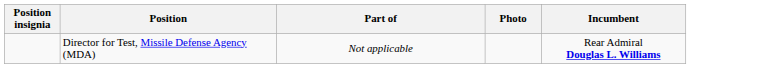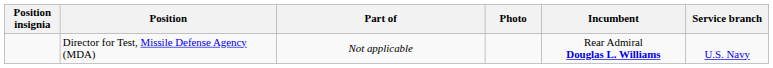+ column: (727, 19)
